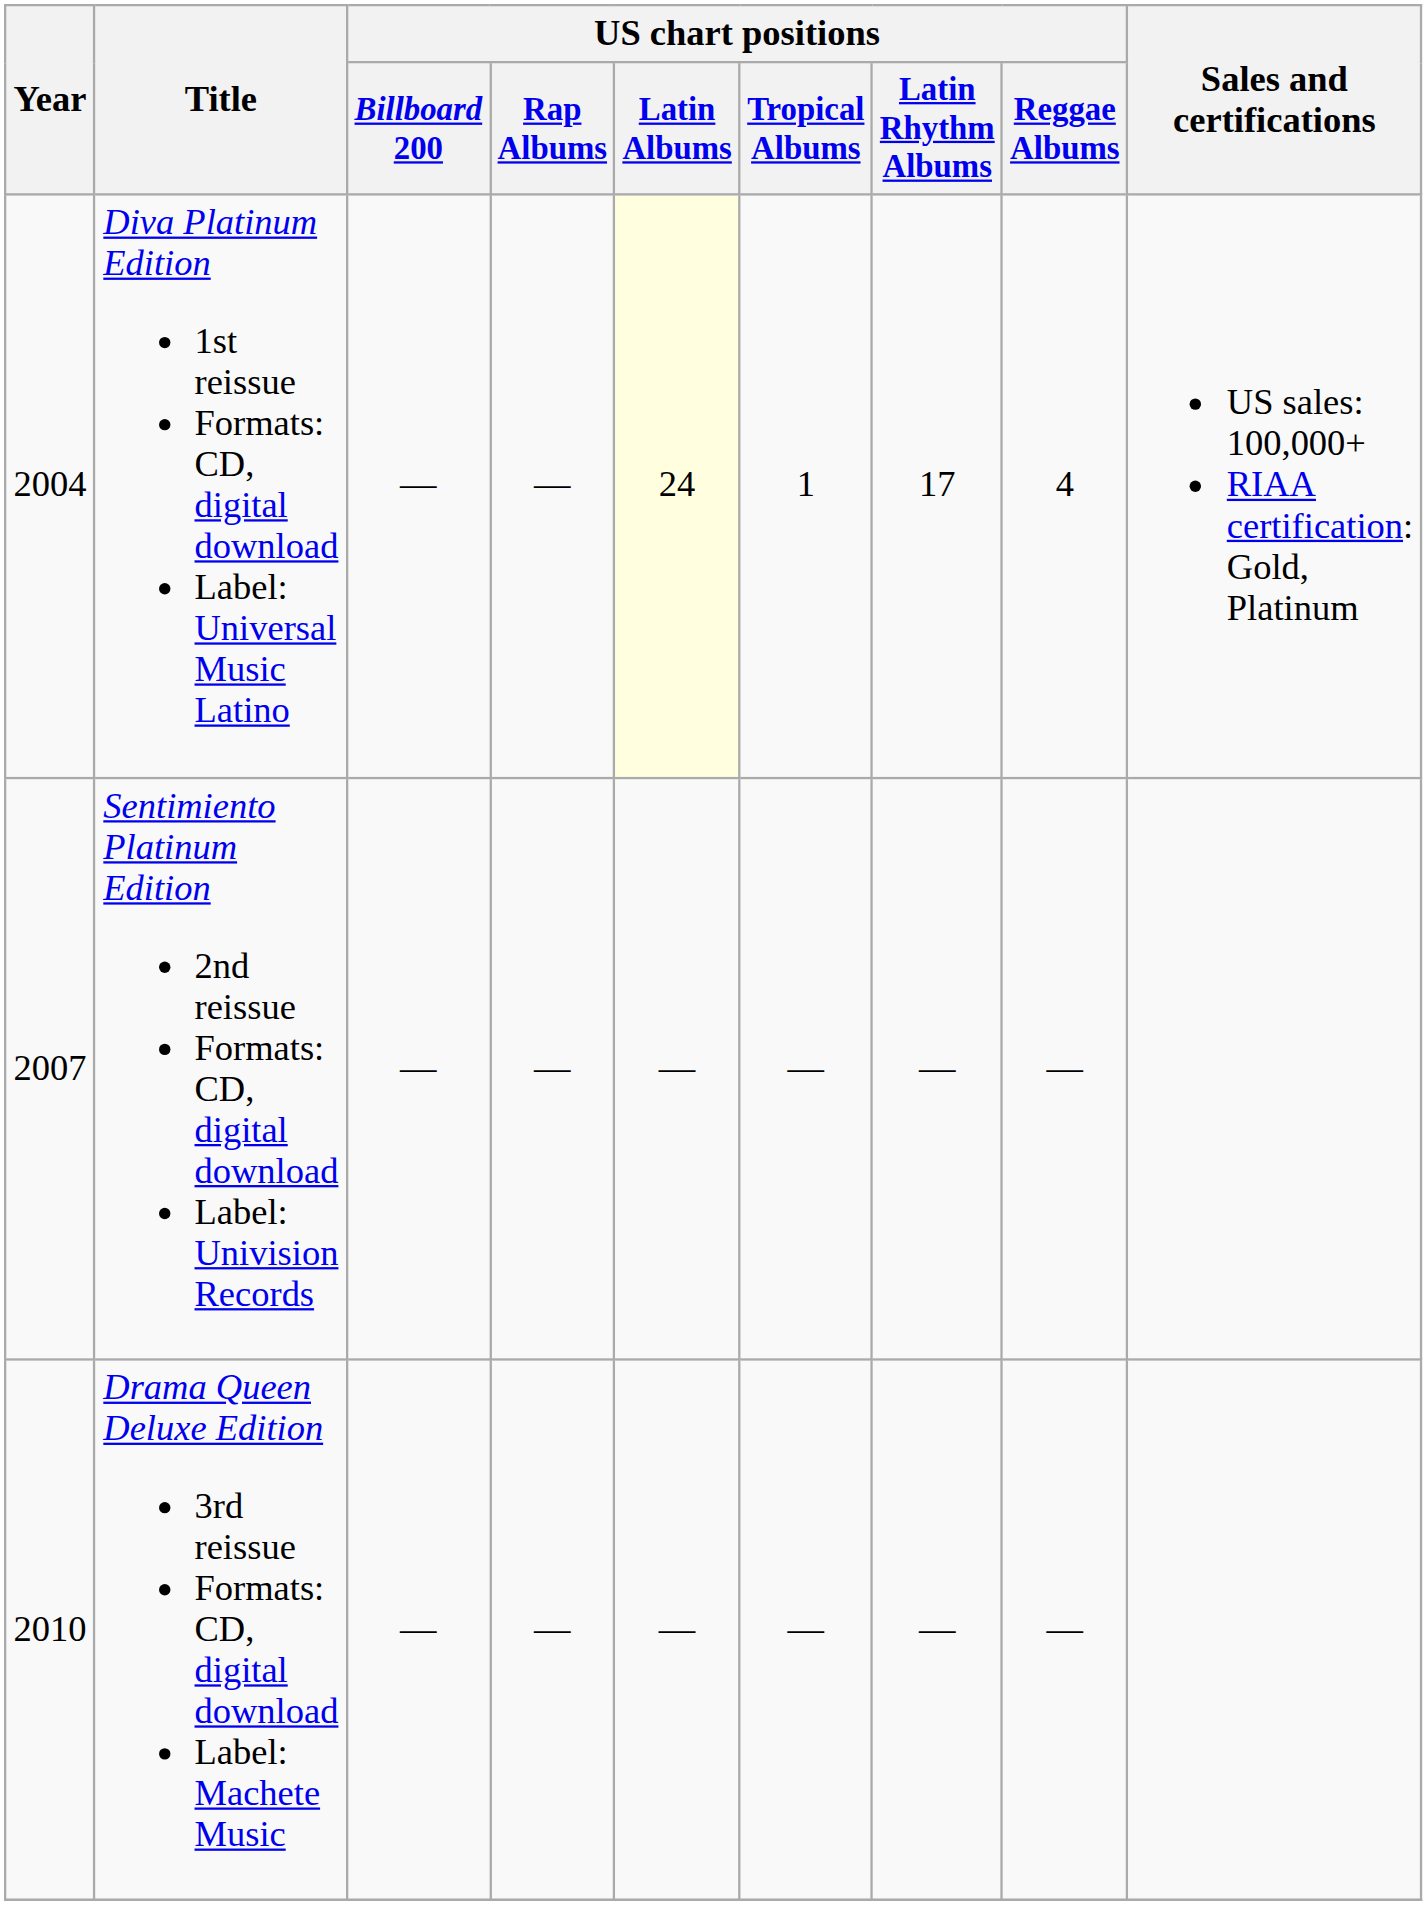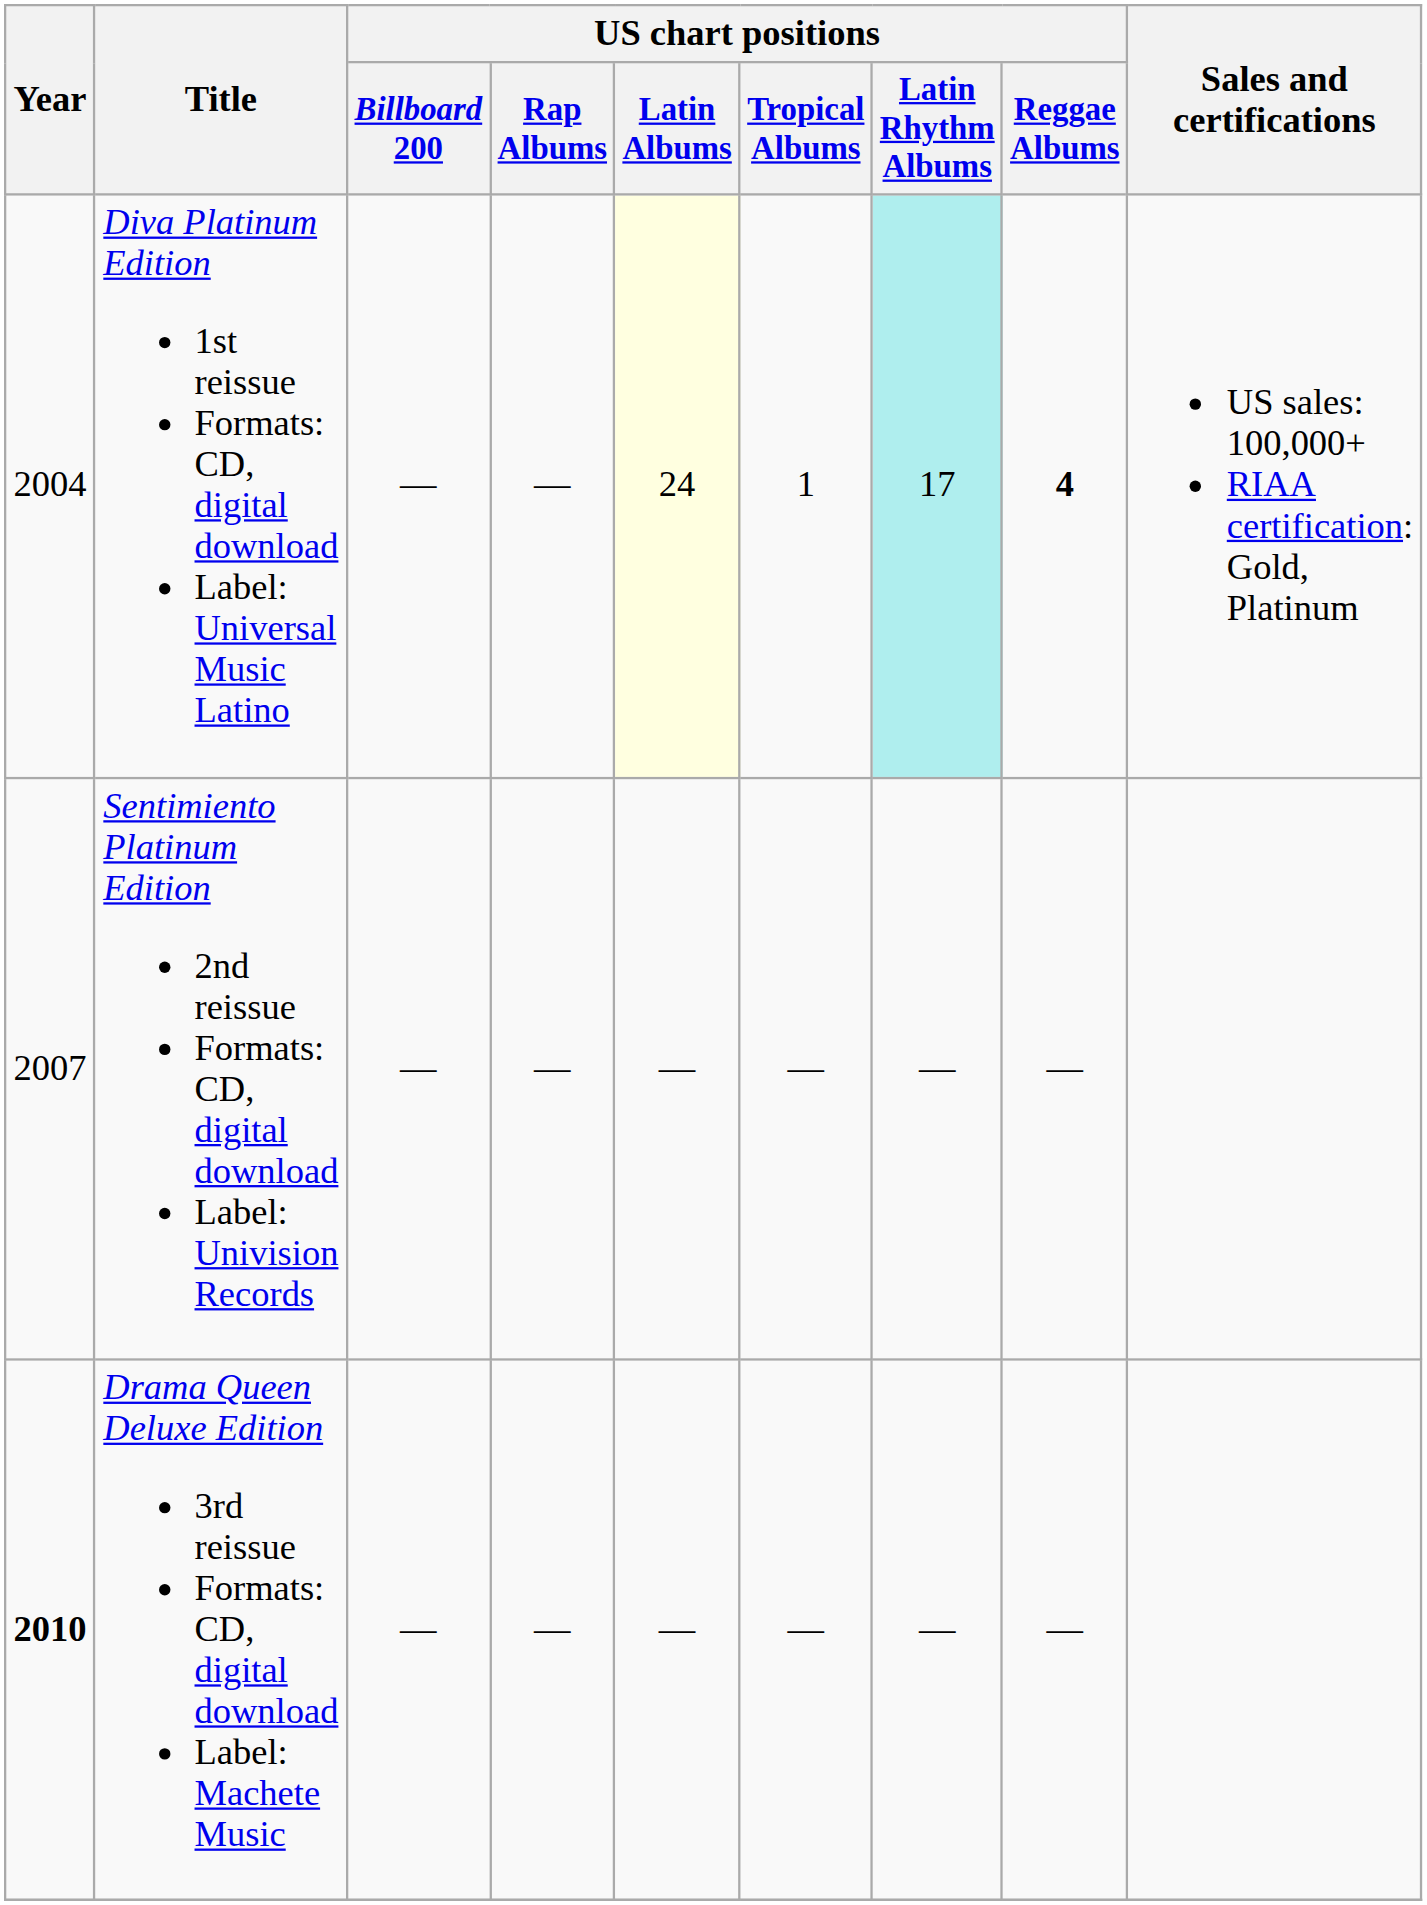(937, 485) no background -> (937, 485) paleturquoise background
(1065, 485) normal -> (1065, 485) bold
(50, 1629) normal -> (50, 1629) bold
